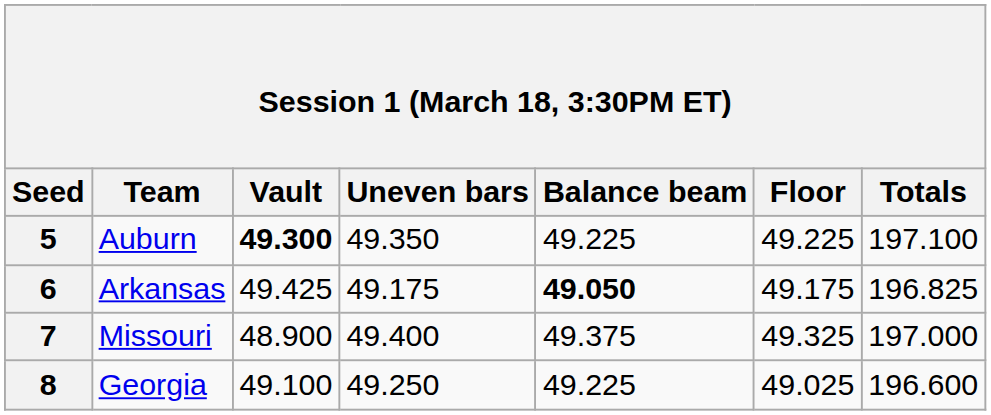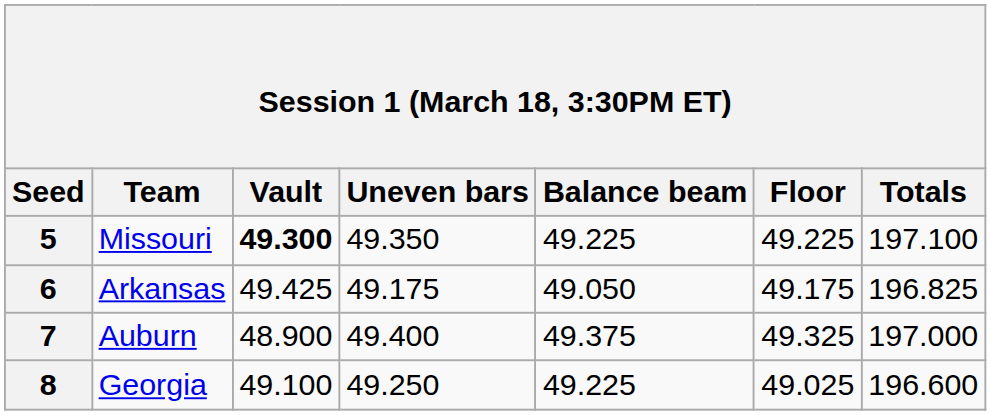(148, 240) Auburn -> (155, 240) Missouri
(589, 288) bold -> (589, 288) normal
(155, 336) Missouri -> (148, 336) Auburn
